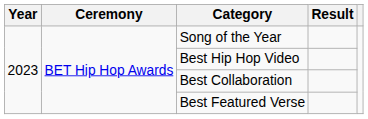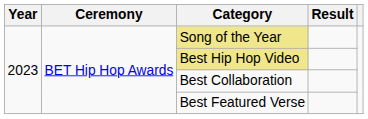(231, 37) no background -> (231, 37) khaki background
(240, 59) no background -> (240, 59) khaki background
